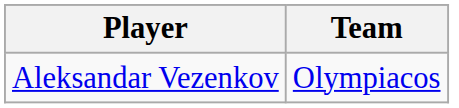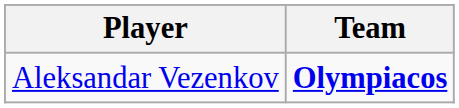(367, 77) normal -> (370, 77) bold
